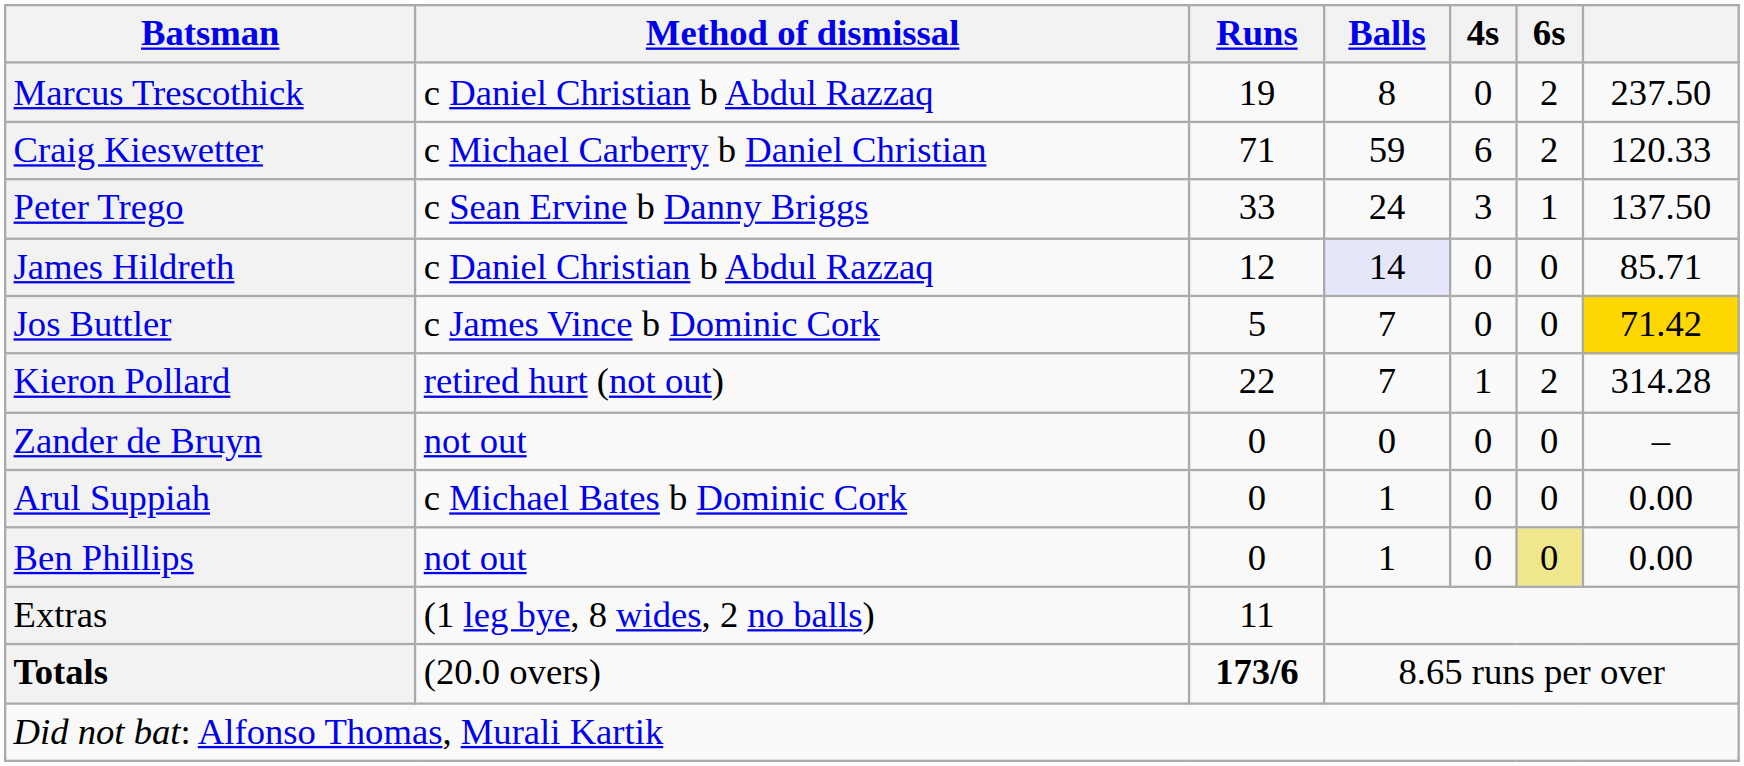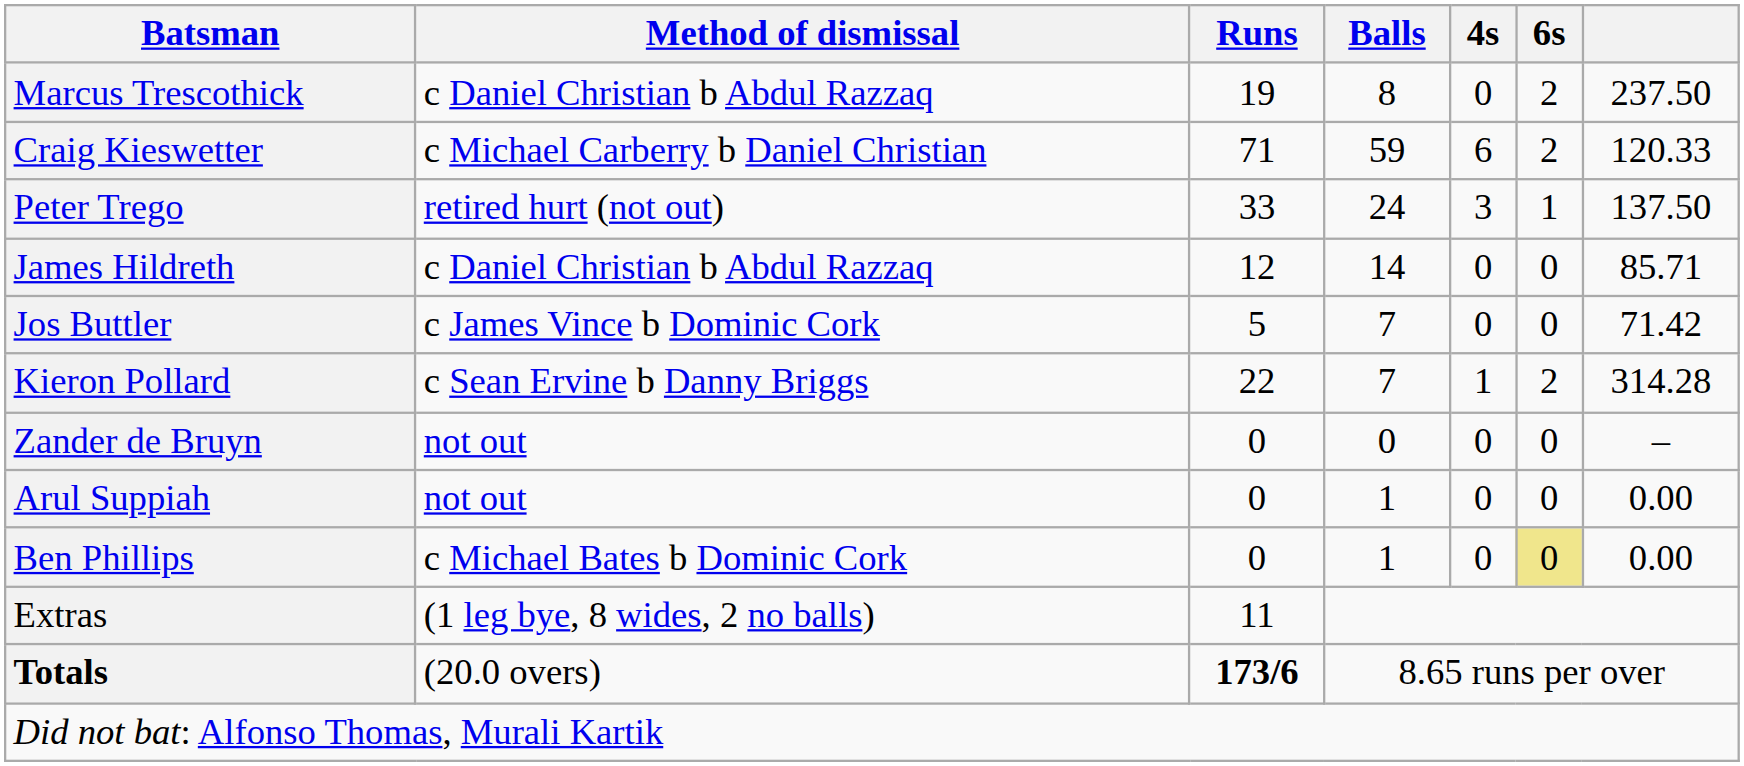(646, 207) c Sean Ervine b Danny Briggs -> (574, 207) retired hurt (not out)
(1387, 265) lavender background -> (1387, 265) no background
(1661, 324) gold background -> (1661, 324) no background
(574, 382) retired hurt (not out) -> (646, 382) c Sean Ervine b Danny Briggs
(665, 498) c Michael Bates b Dominic Cork -> (475, 498) not out
(475, 556) not out -> (665, 556) c Michael Bates b Dominic Cork
